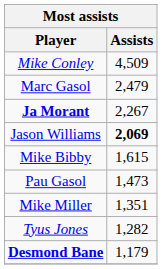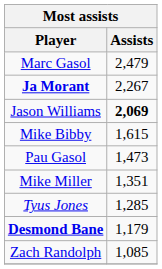- row: (56, 63)
(132, 228) 1,282 -> (132, 205) 1,285
+ row: (56, 252)
